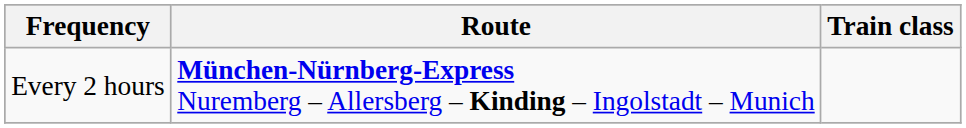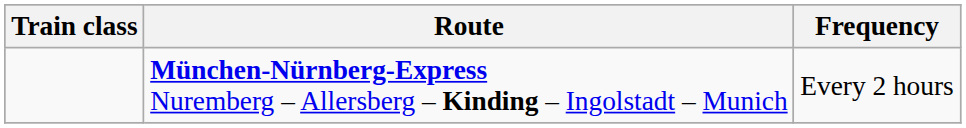columns swapped: (891, 26) <-> (88, 26)
